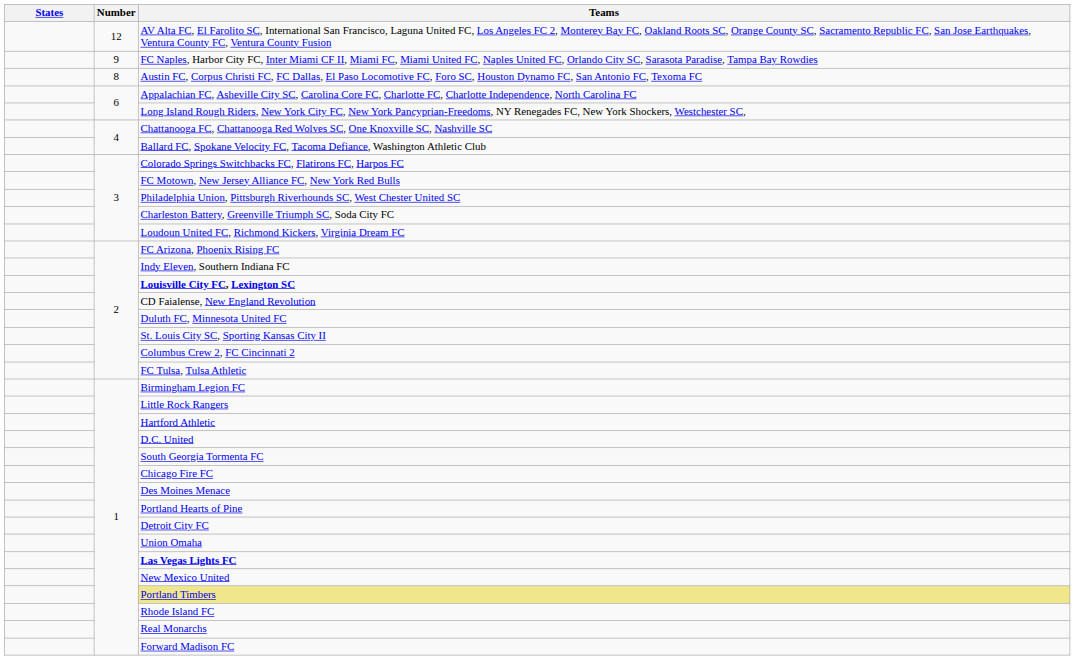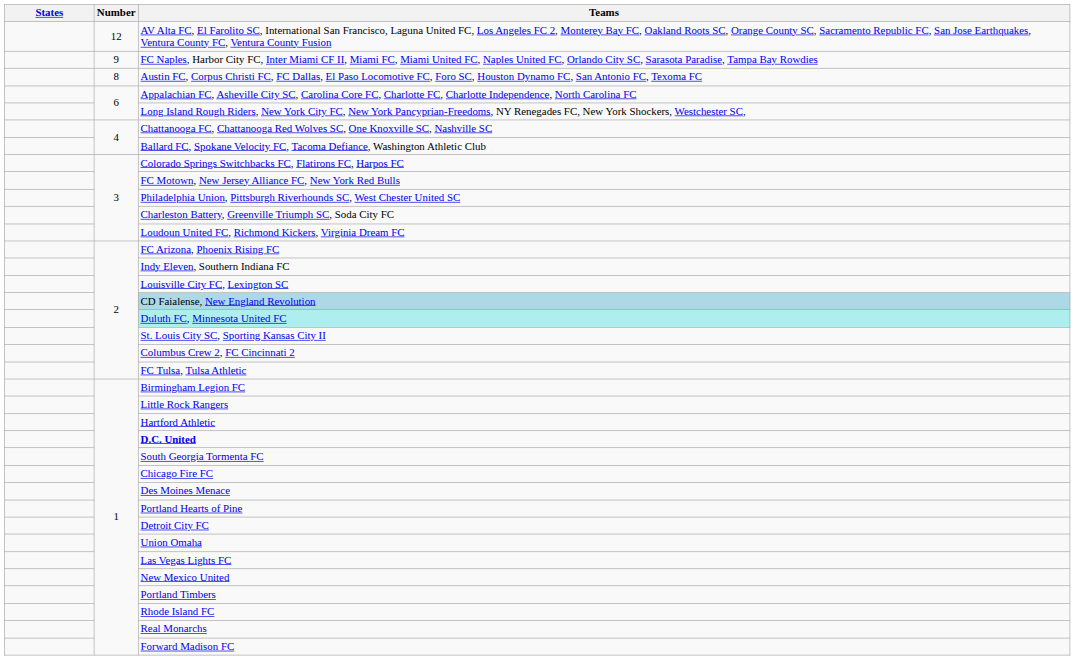(218, 284) bold -> (214, 284) normal
(228, 301) no background -> (228, 301) lightblue background
(214, 318) no background -> (214, 318) paleturquoise background
(167, 439) normal -> (168, 439) bold
(188, 560) bold -> (186, 560) normal
(178, 594) khaki background -> (178, 594) no background
